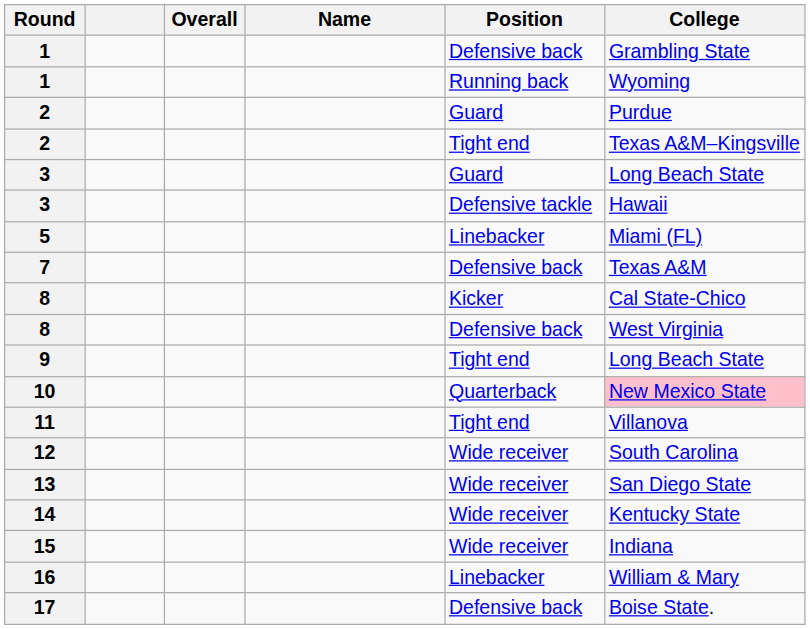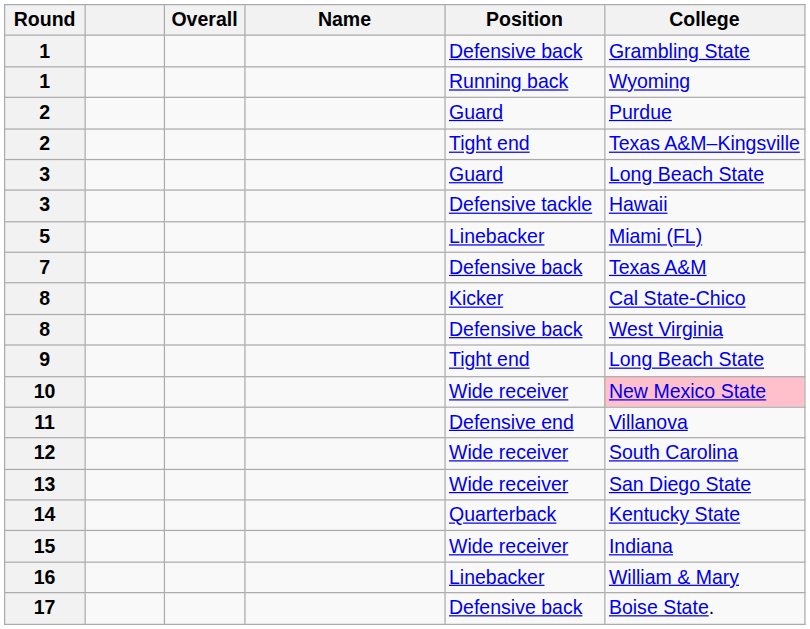(503, 391) Quarterback -> (509, 391) Wide receiver
(489, 422) Tight end -> (511, 422) Defensive end
(509, 515) Wide receiver -> (503, 515) Quarterback
